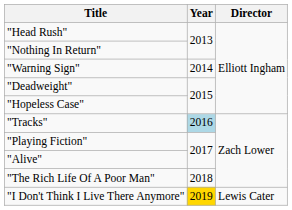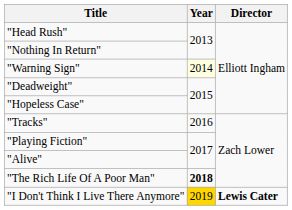(201, 68) no background -> (201, 68) lightyellow background
(201, 123) lightblue background -> (201, 123) no background
(201, 178) normal -> (201, 178) bold
(246, 196) normal -> (248, 196) bold
